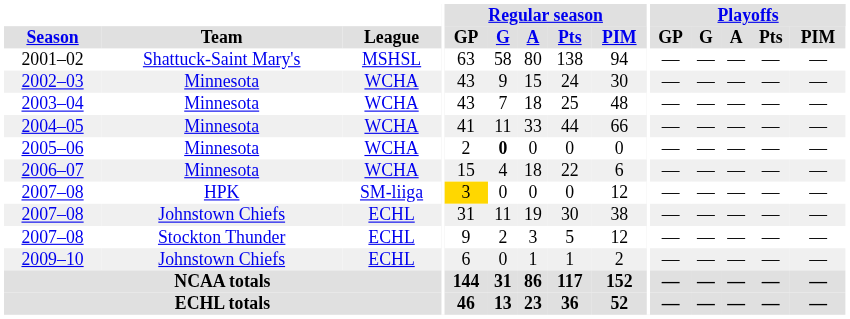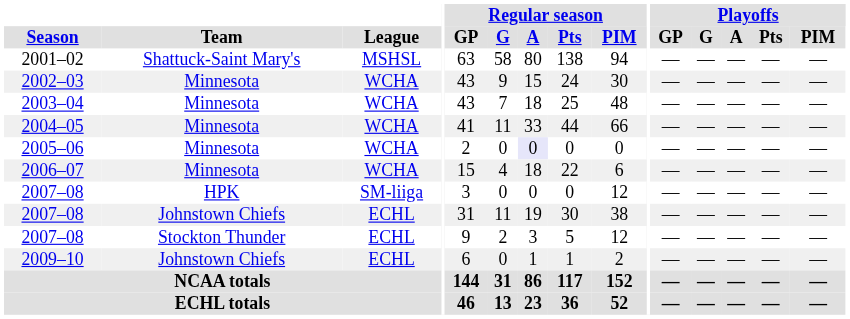(503, 148) bold -> (503, 148) normal
(533, 148) no background -> (533, 148) lavender background
(466, 192) gold background -> (466, 192) no background
